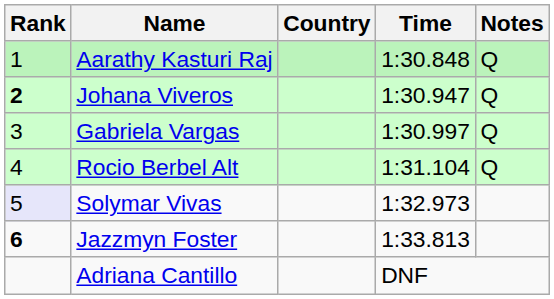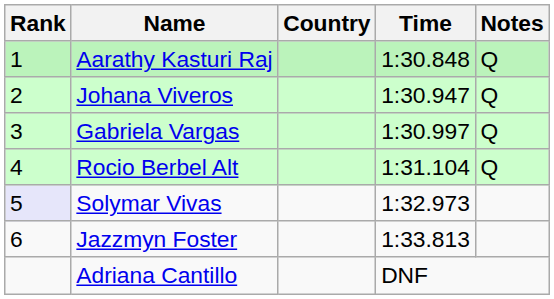(16, 95) bold -> (16, 95) normal
(16, 240) bold -> (16, 240) normal
